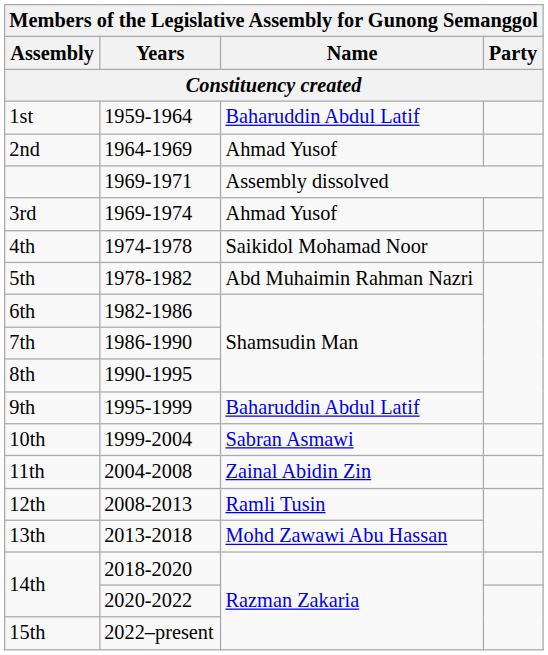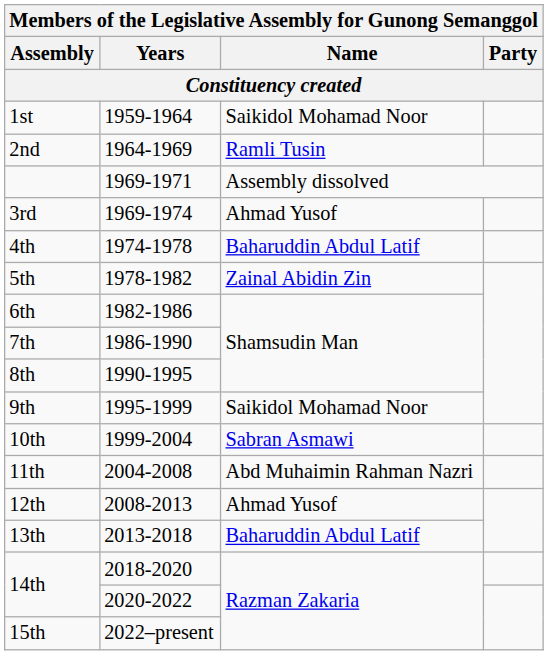(323, 117) Baharuddin Abdul Latif -> (327, 117) Saikidol Mohamad Noor
(281, 149) Ahmad Yusof -> (275, 149) Ramli Tusin
(327, 246) Saikidol Mohamad Noor -> (323, 246) Baharuddin Abdul Latif
(349, 278) Abd Muhaimin Rahman Nazri -> (298, 278) Zainal Abidin Zin
(323, 407) Baharuddin Abdul Latif -> (327, 407) Saikidol Mohamad Noor
(298, 471) Zainal Abidin Zin -> (349, 471) Abd Muhaimin Rahman Nazri
(275, 504) Ramli Tusin -> (281, 504) Ahmad Yusof
(336, 536) Mohd Zawawi Abu Hassan -> (323, 536) Baharuddin Abdul Latif
